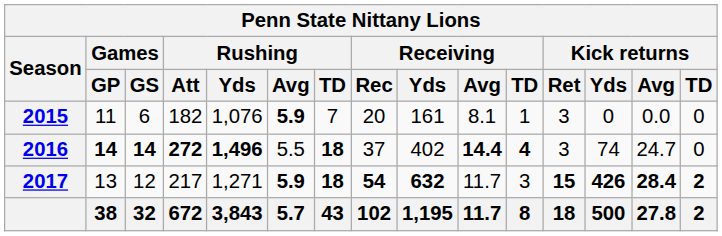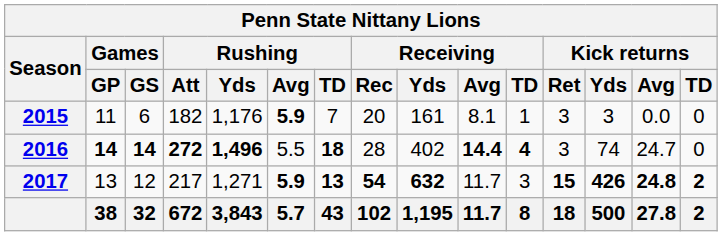(237, 117) 1,076 -> (237, 117) 1,176
(608, 117) 0 -> (608, 117) 3
(374, 149) 37 -> (374, 149) 28
(333, 181) 18 -> (333, 181) 13
(656, 181) 28.4 -> (656, 181) 24.8
